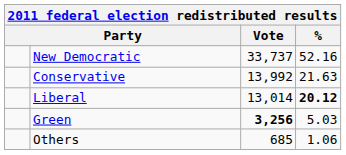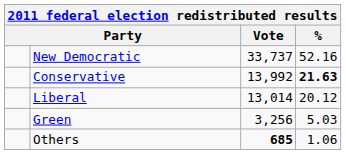(318, 77) normal -> (318, 77) bold
(318, 98) bold -> (318, 98) normal
(274, 119) bold -> (274, 119) normal
(281, 139) normal -> (281, 139) bold
